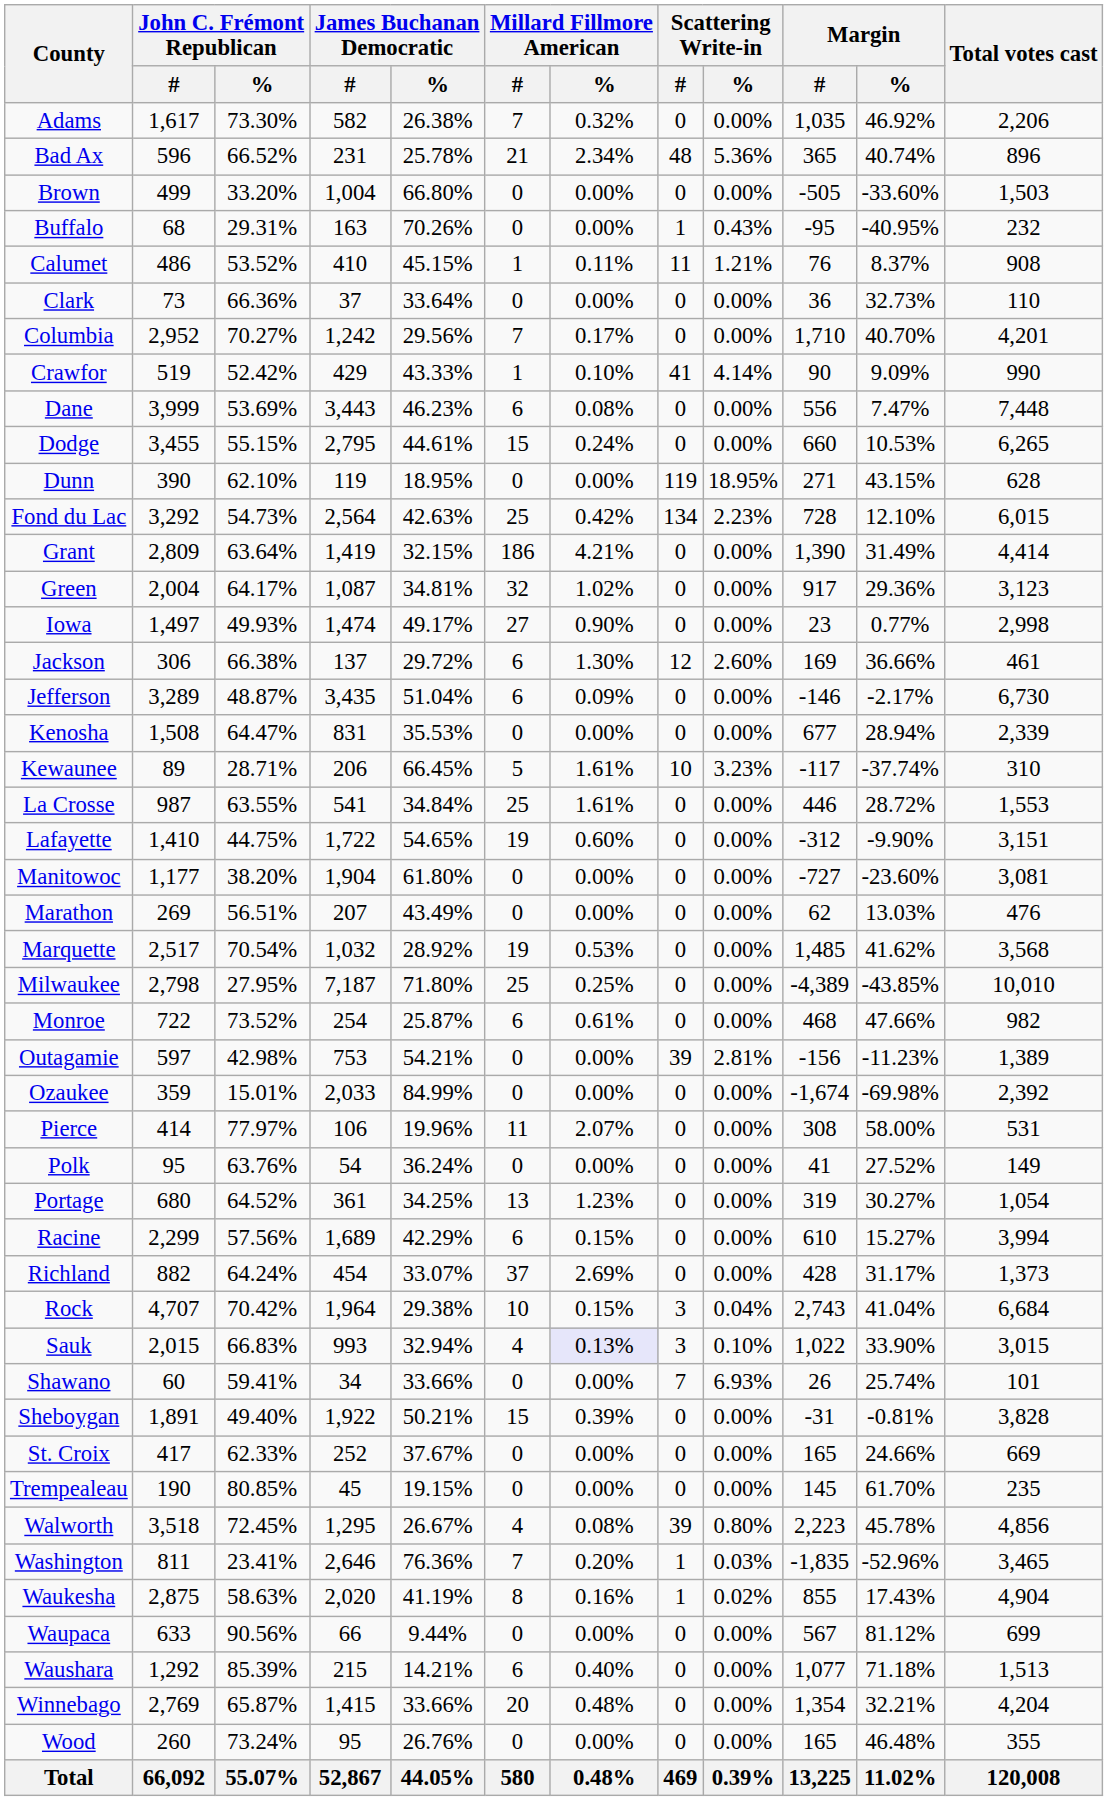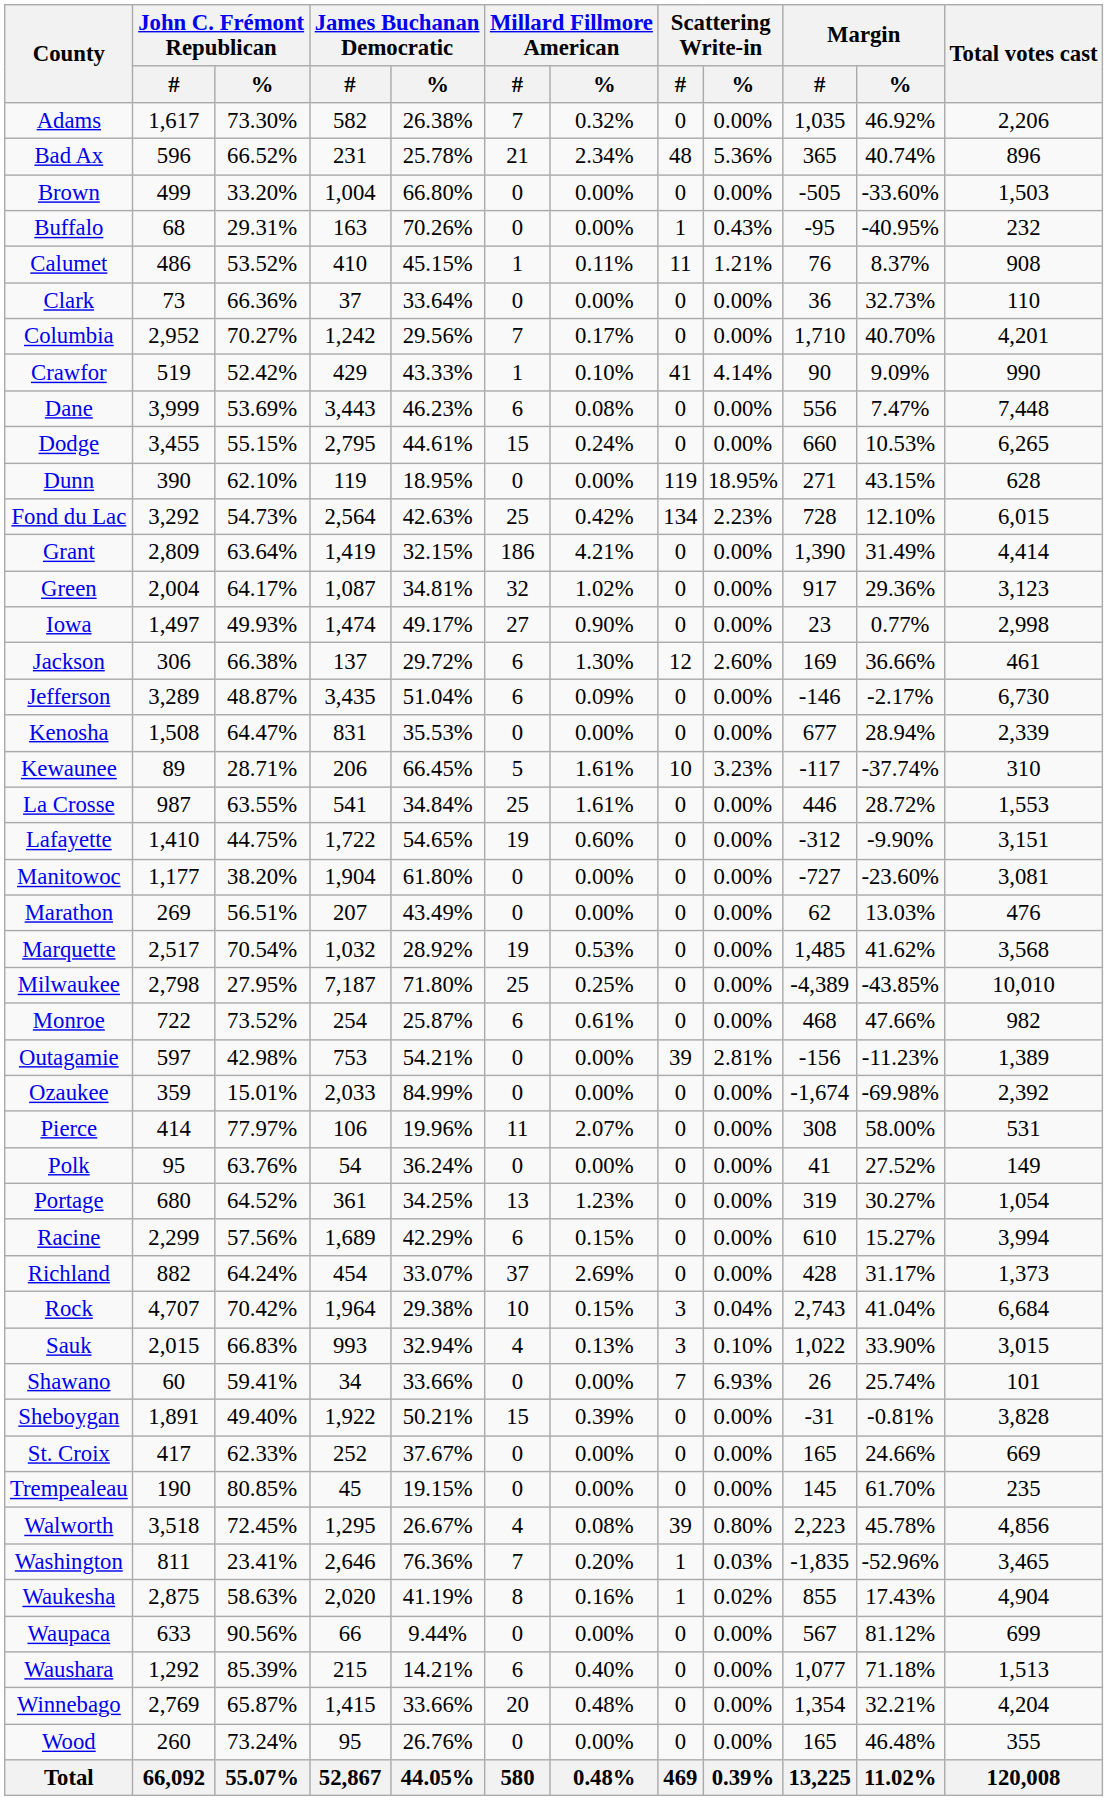(604, 1345) lavender background -> (604, 1345) no background
